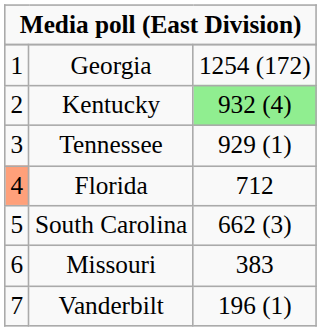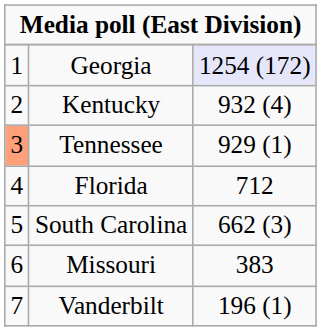(255, 64) no background -> (255, 64) lavender background
(255, 105) lightgreen background -> (255, 105) no background
(17, 145) no background -> (17, 145) lightsalmon background
(17, 185) lightsalmon background -> (17, 185) no background
